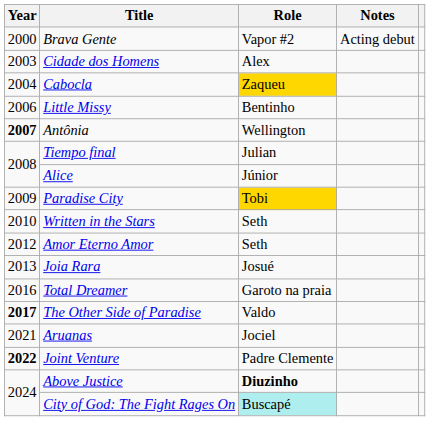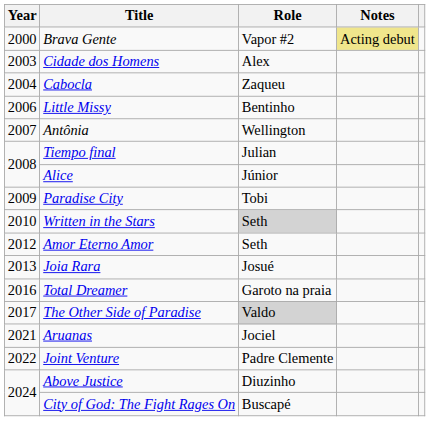(377, 38) no background -> (377, 38) khaki background
(263, 84) gold background -> (263, 84) no background
(22, 130) bold -> (22, 130) normal
(255, 198) gold background -> (255, 198) no background
(255, 221) no background -> (255, 221) lightgrey background
(22, 312) bold -> (22, 312) normal
(259, 312) no background -> (259, 312) lightgrey background
(22, 358) bold -> (22, 358) normal
(270, 381) bold -> (269, 381) normal
(266, 404) paleturquoise background -> (266, 404) no background
